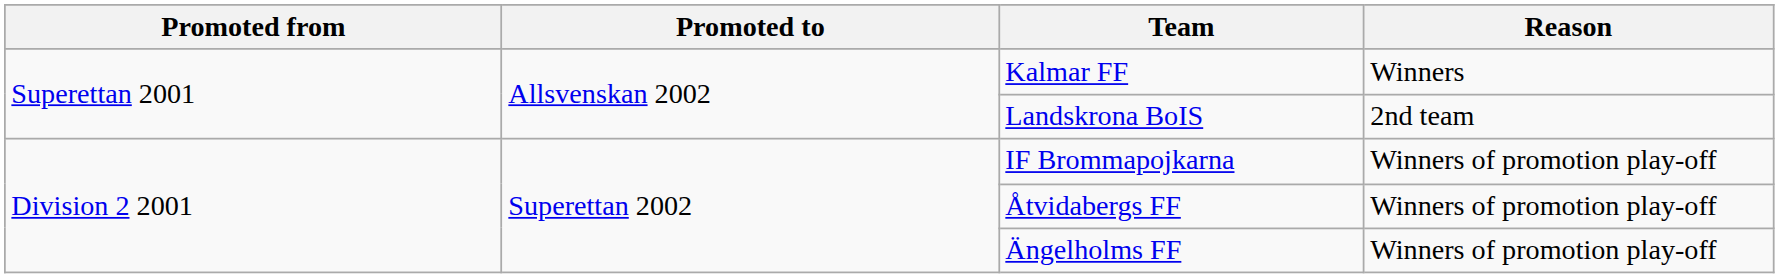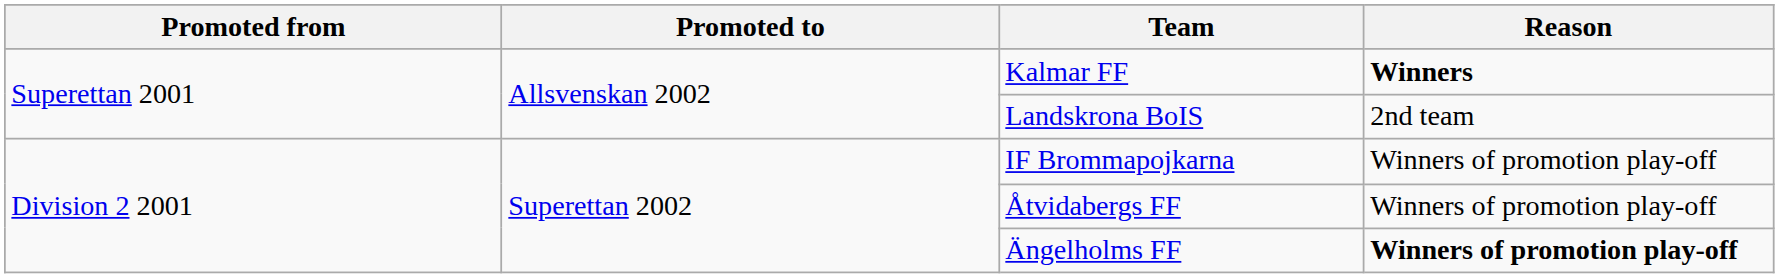(1417, 71) normal -> (1422, 71) bold
(1543, 250) normal -> (1554, 250) bold
